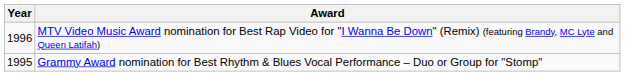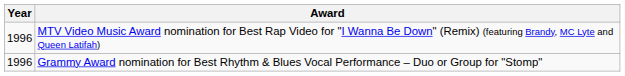(20, 62) 1995 -> (20, 62) 1996
